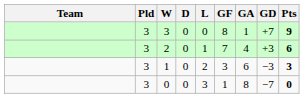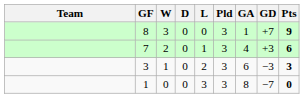columns swapped: (146, 13) <-> (225, 13)
